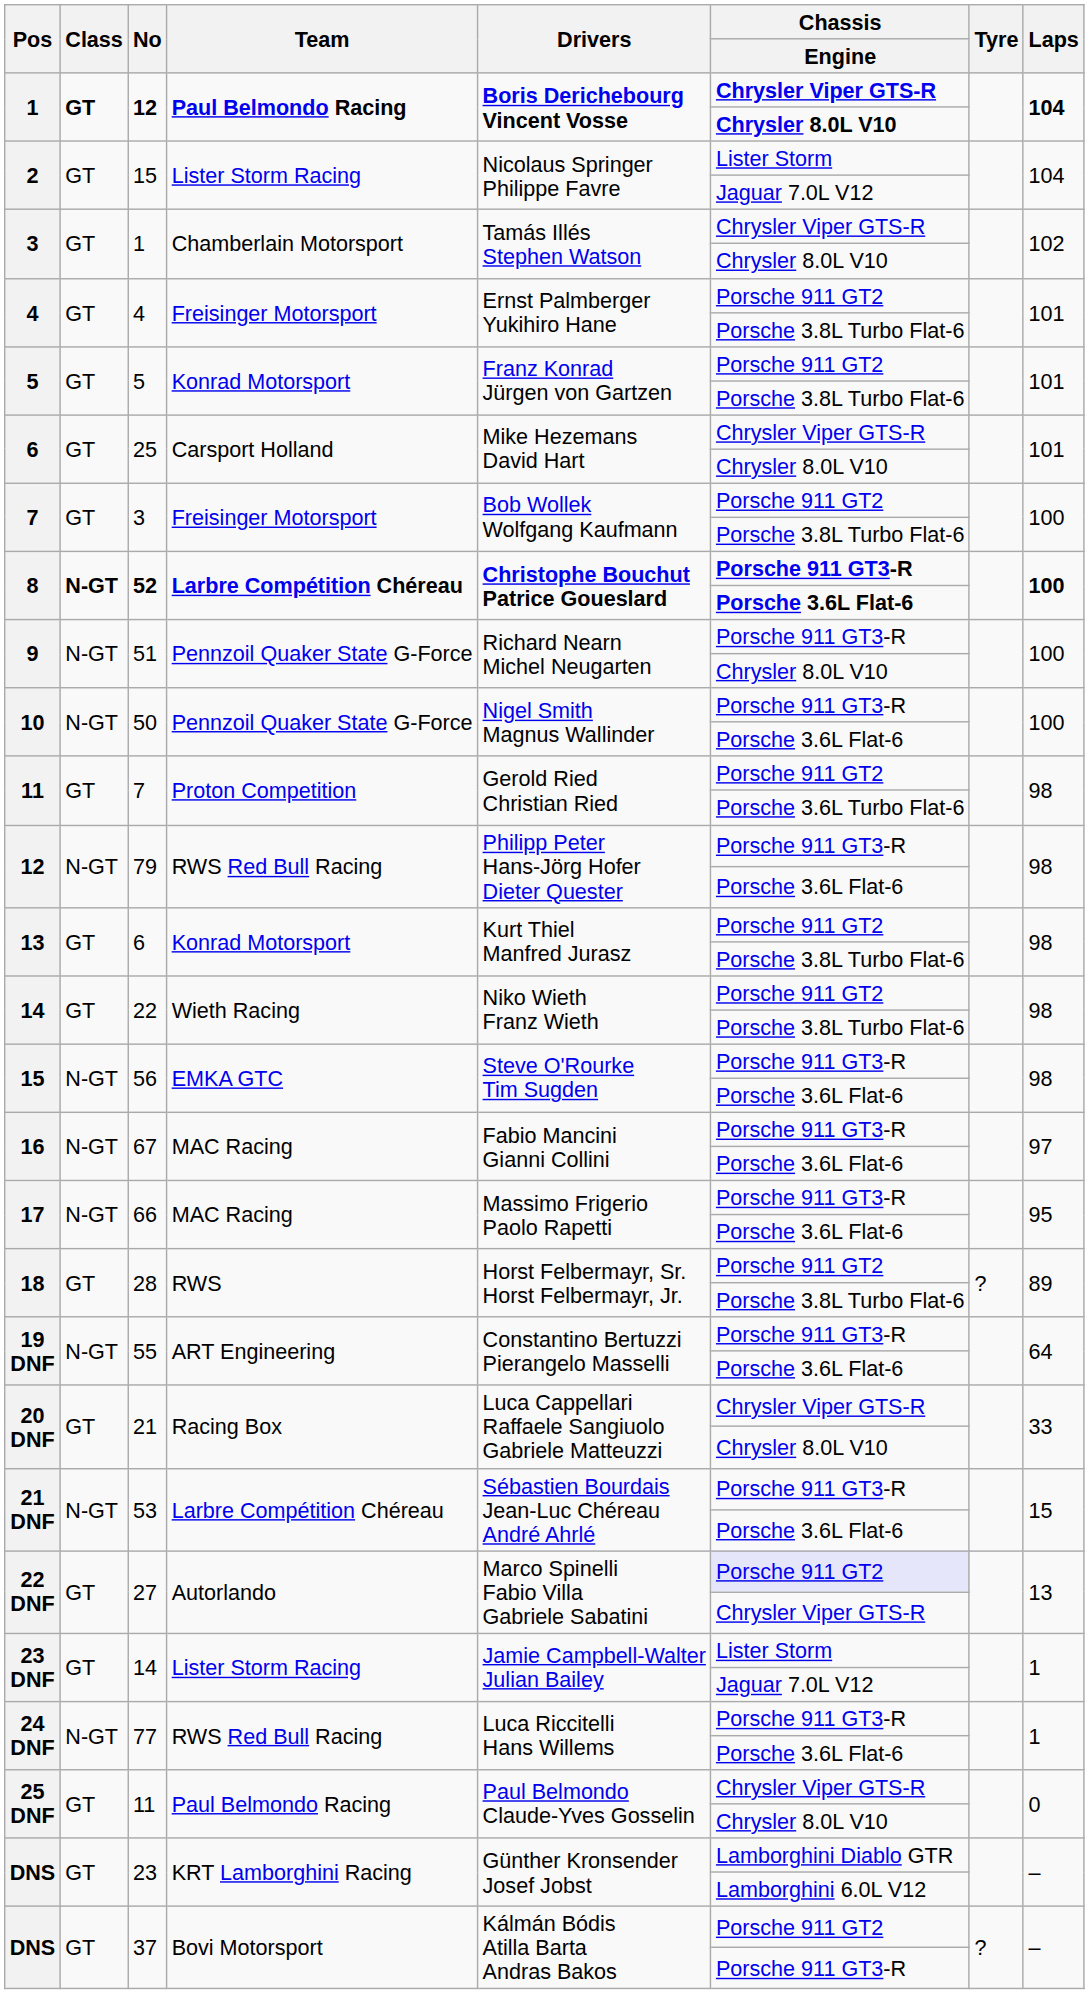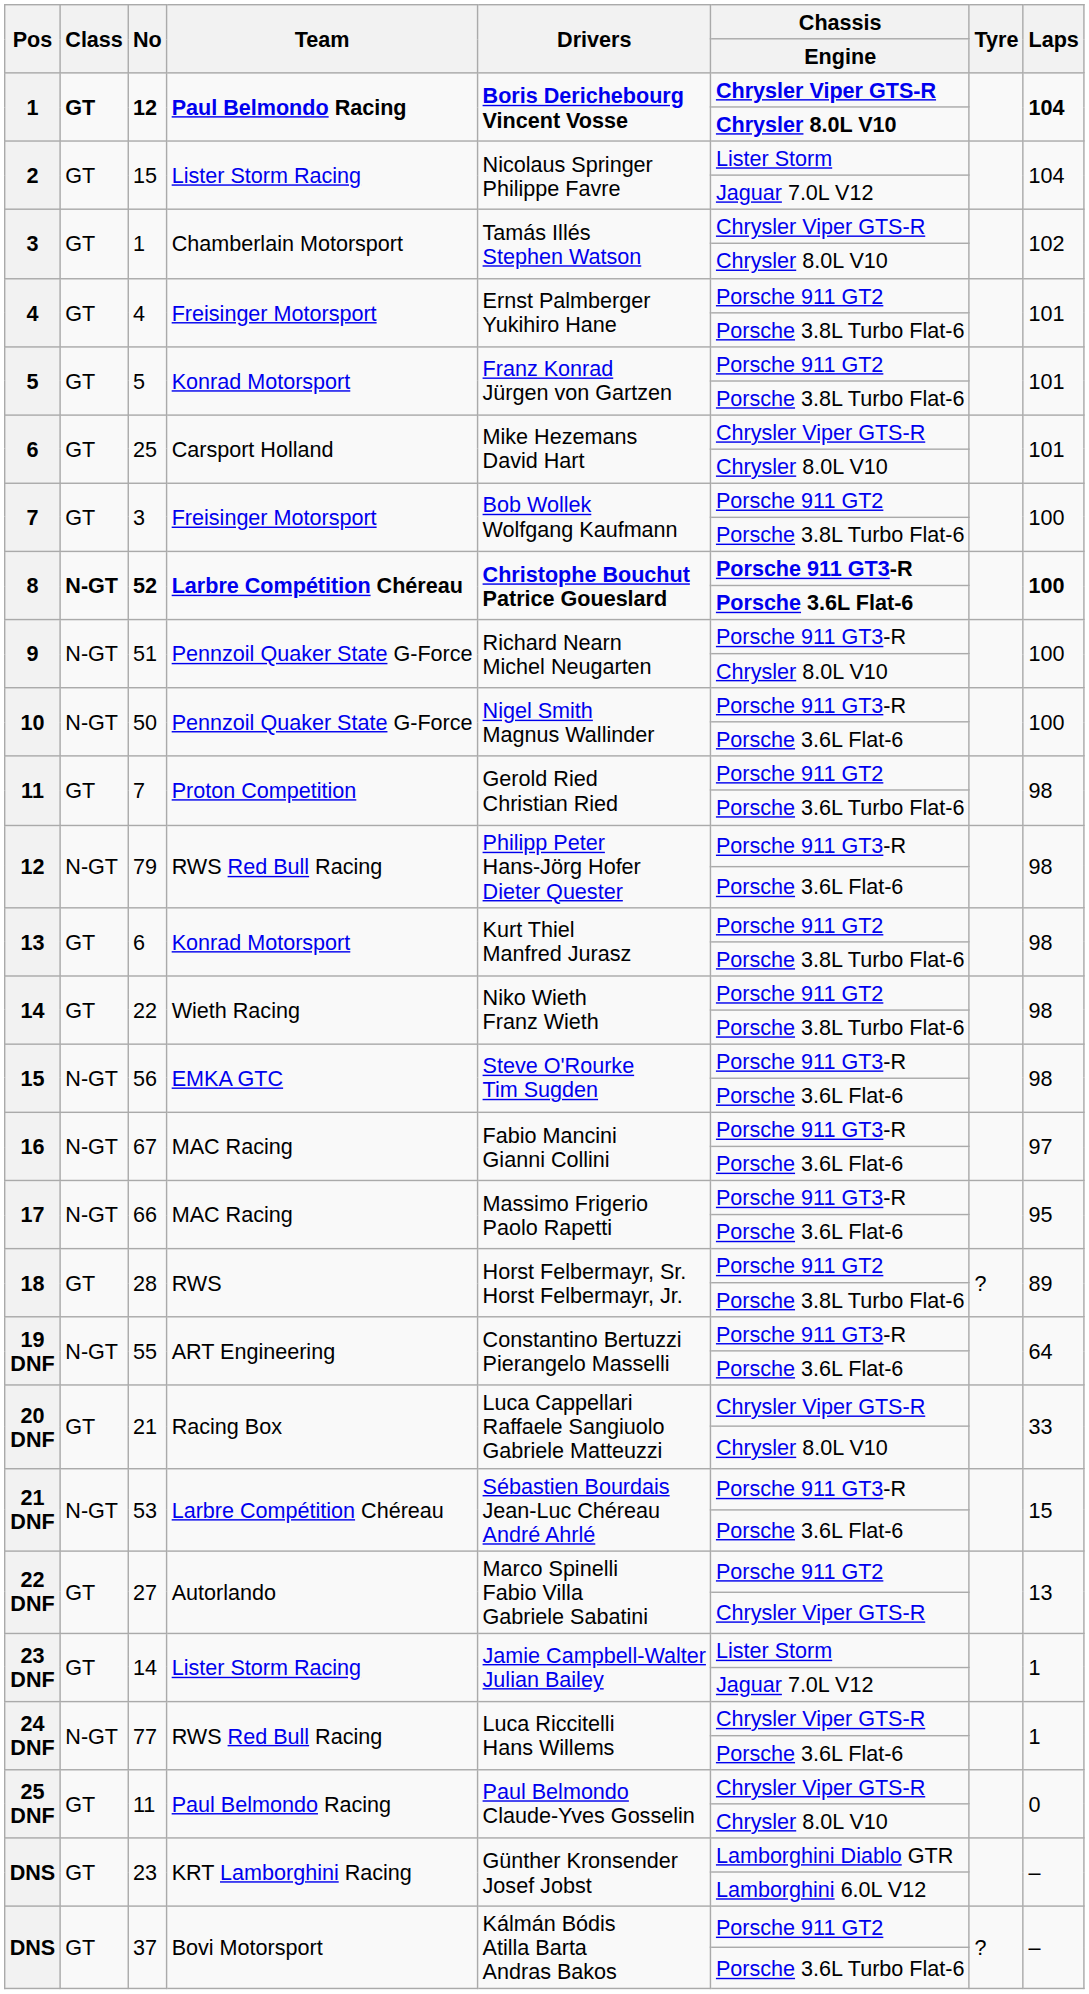(800, 1571) lavender background -> (800, 1571) no background
(811, 1719) Porsche 911 GT3-R -> (821, 1719) Chrysler Viper GTS-R
(811, 1968) Porsche 911 GT3-R -> (840, 1968) Porsche 3.6L Turbo Flat-6
